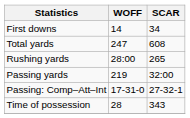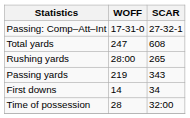rows swapped: (32, 28) <-> (56, 90)
(161, 74) 32:00 -> (157, 74) 343
(157, 105) 343 -> (161, 105) 32:00
